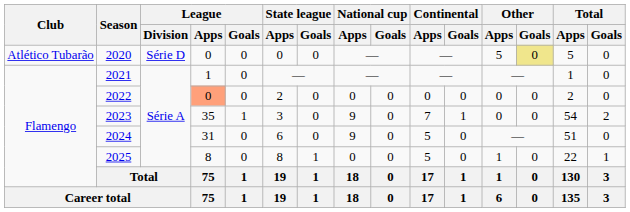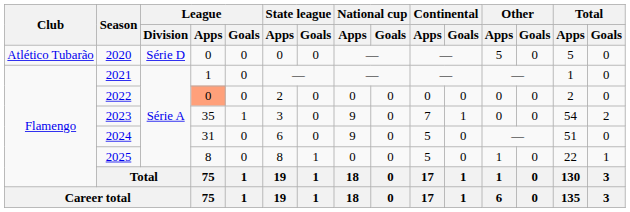(535, 55) khaki background -> (535, 55) no background
